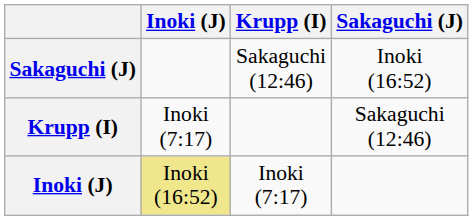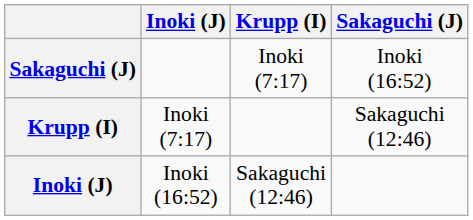(281, 68) Sakaguchi (12:46) -> (281, 68) Inoki (7:17)
(186, 185) khaki background -> (186, 185) no background
(281, 185) Inoki (7:17) -> (281, 185) Sakaguchi (12:46)
